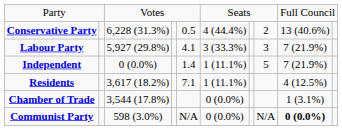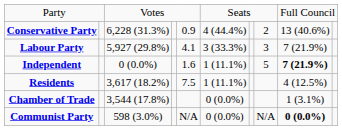(189, 30) 0.5 -> (189, 30) 0.9
(189, 64) 1.4 -> (189, 64) 1.6
(305, 64) normal -> (305, 64) bold
(189, 82) 7.1 -> (189, 82) 7.5
